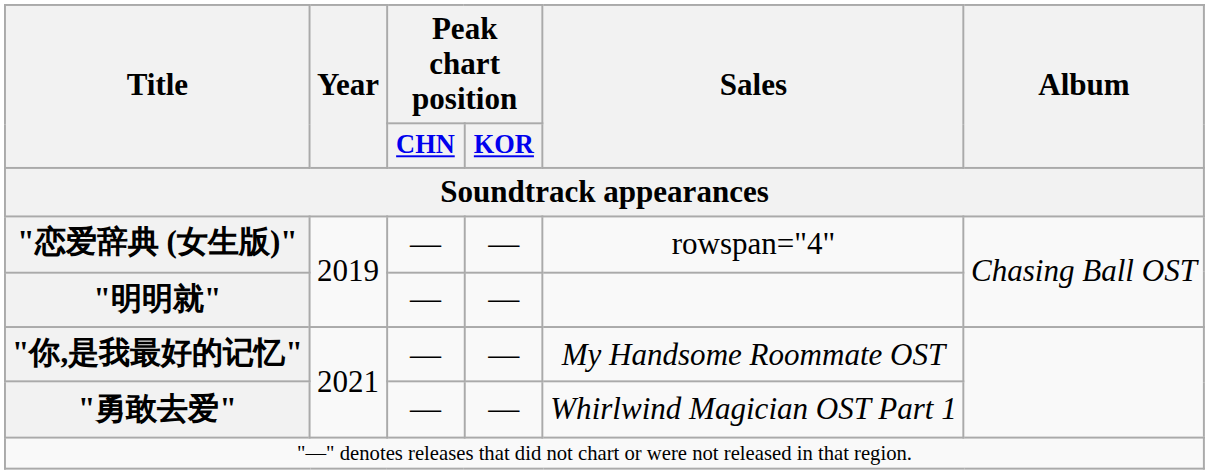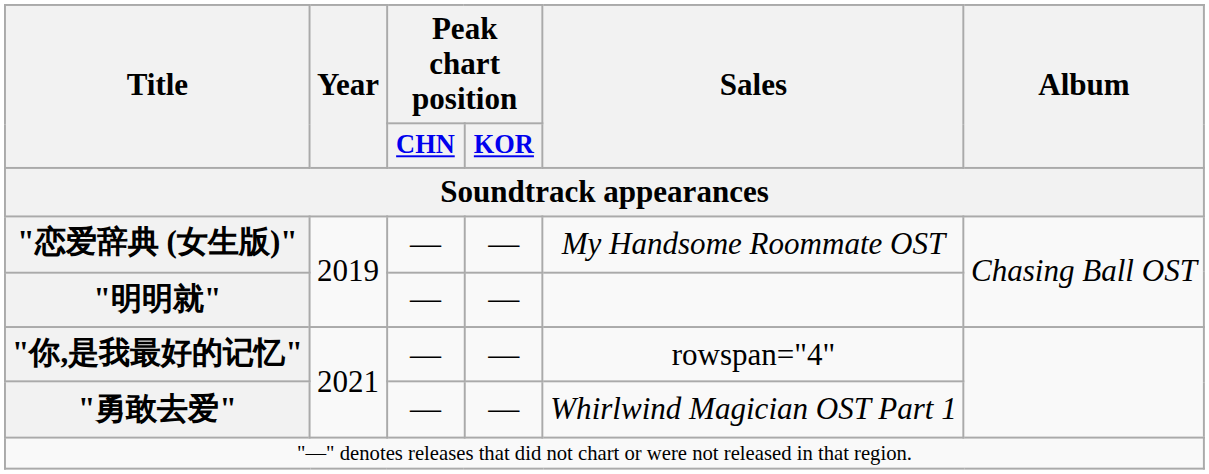(753, 243) rowspan="4" -> (753, 243) My Handsome Roommate OST
(753, 353) My Handsome Roommate OST -> (753, 353) rowspan="4"
